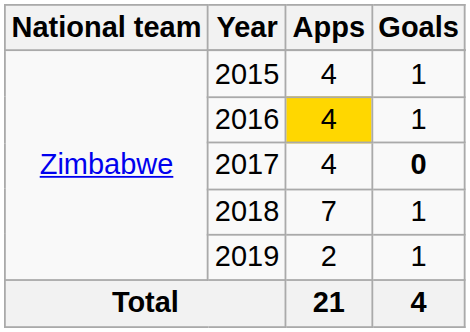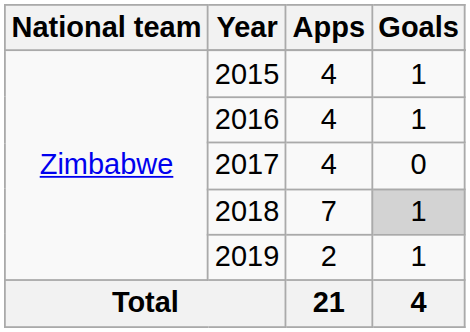(329, 119) gold background -> (329, 119) no background
(419, 165) bold -> (419, 165) normal
(419, 211) no background -> (419, 211) lightgrey background
